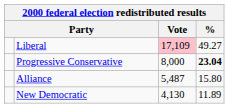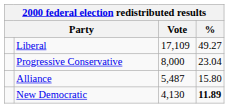(175, 45) pink background -> (175, 45) no background
(210, 62) bold -> (210, 62) normal
(210, 95) normal -> (210, 95) bold
